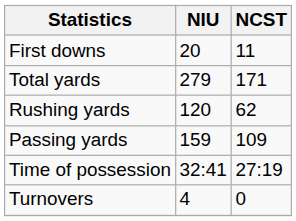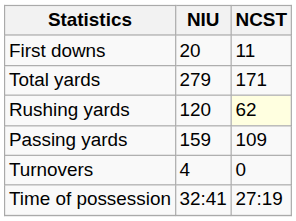(246, 110) no background -> (246, 110) lightyellow background
rows swapped: (51, 200) <-> (90, 170)
